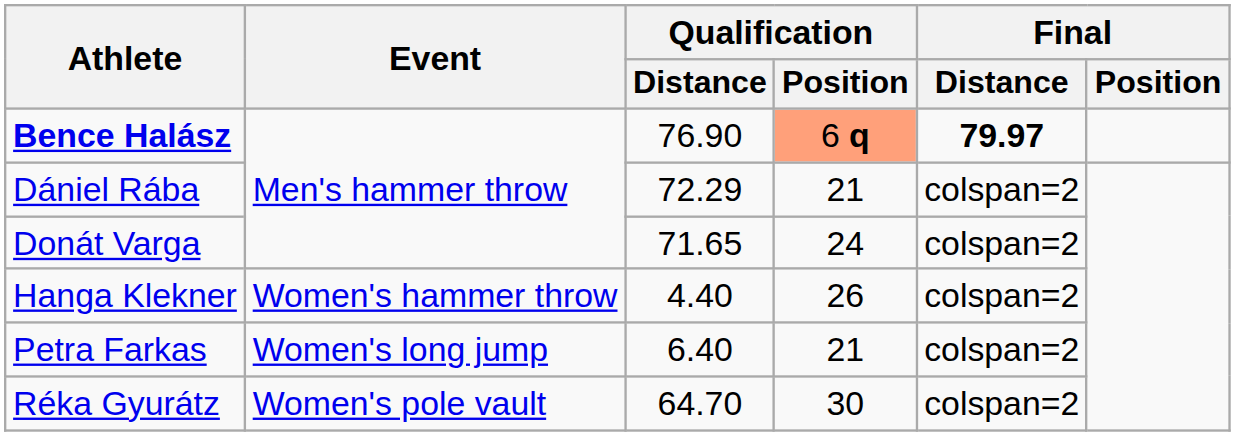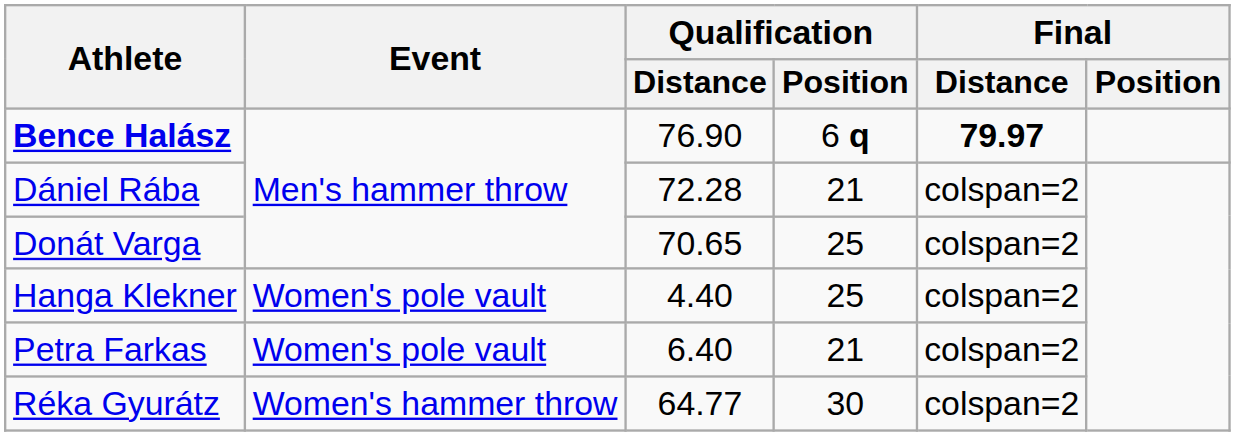(845, 136) lightsalmon background -> (845, 136) no background
(700, 190) 72.29 -> (700, 190) 72.28
(700, 243) 71.65 -> (700, 243) 70.65
(845, 243) 24 -> (845, 243) 25
(435, 297) Women's hammer throw -> (399, 297) Women's pole vault
(845, 297) 26 -> (845, 297) 25
(400, 350) Women's long jump -> (399, 350) Women's pole vault
(399, 404) Women's pole vault -> (435, 404) Women's hammer throw
(700, 404) 64.70 -> (700, 404) 64.77
